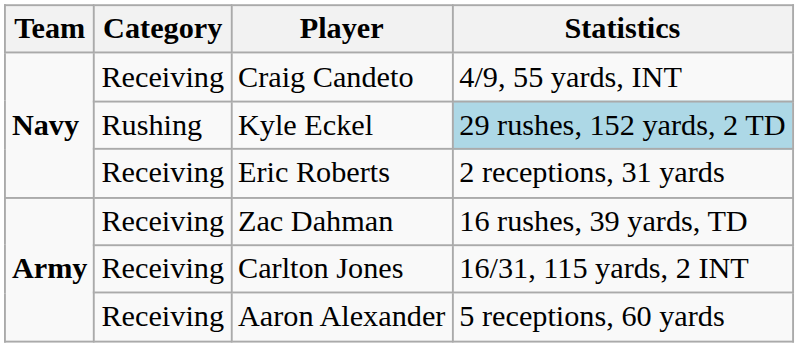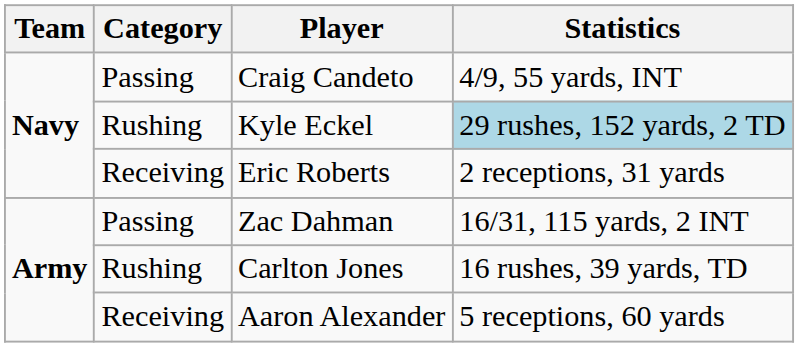(163, 76) Receiving -> (148, 76) Passing
(163, 220) Receiving -> (148, 220) Passing
(603, 220) 16 rushes, 39 yards, TD -> (604, 220) 16/31, 115 yards, 2 INT
(163, 268) Receiving -> (152, 268) Rushing
(604, 268) 16/31, 115 yards, 2 INT -> (603, 268) 16 rushes, 39 yards, TD
